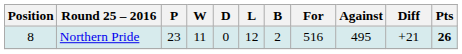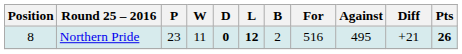(226, 37) normal -> (226, 37) bold
(252, 37) normal -> (252, 37) bold
